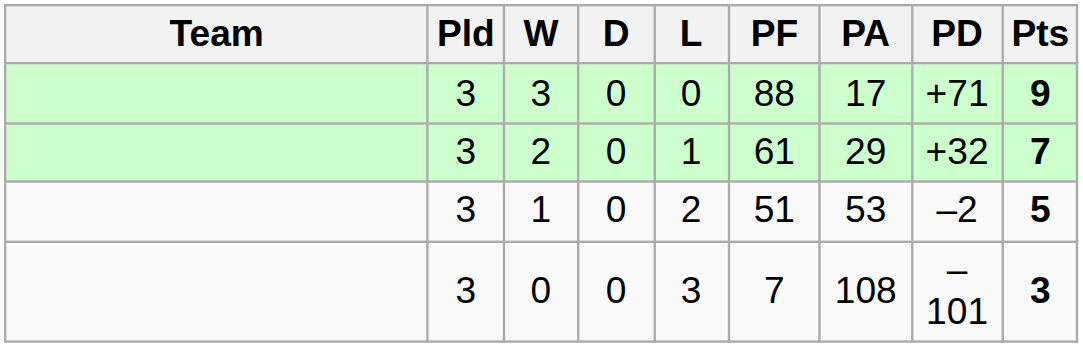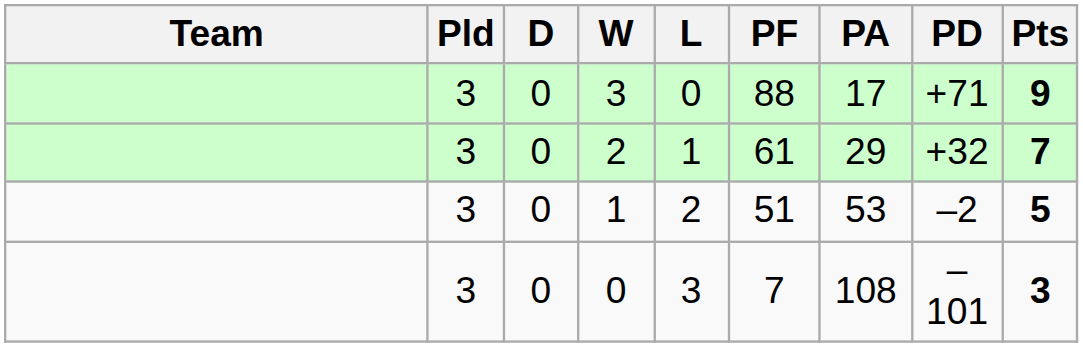columns swapped: (541, 33) <-> (616, 33)
